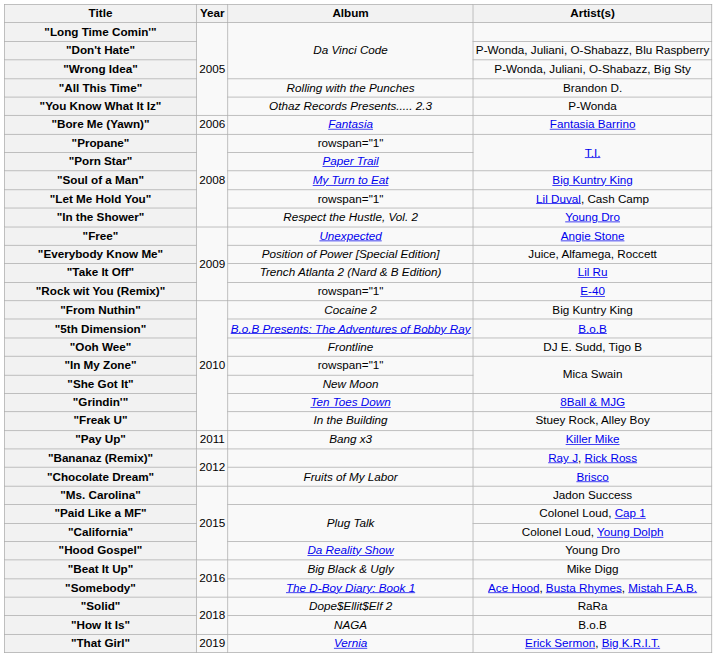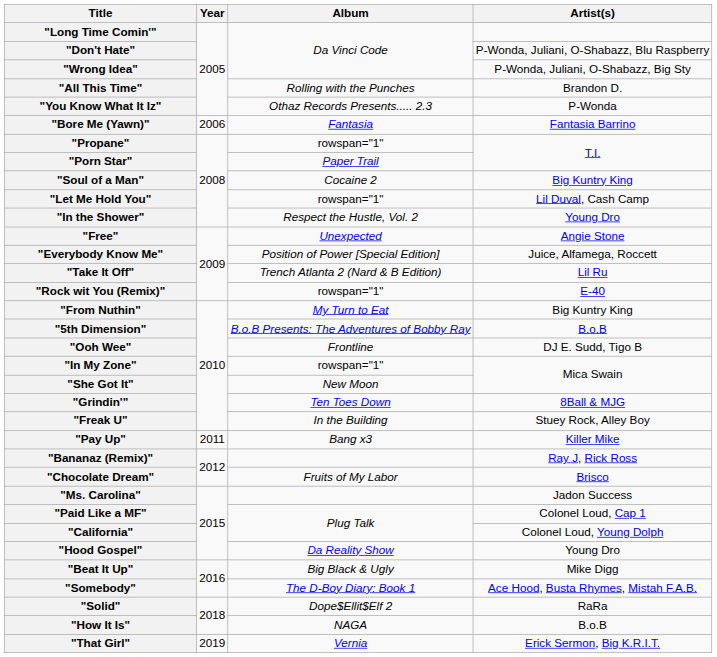(351, 180) My Turn to Eat -> (351, 180) Cocaine 2
(351, 310) Cocaine 2 -> (351, 310) My Turn to Eat
